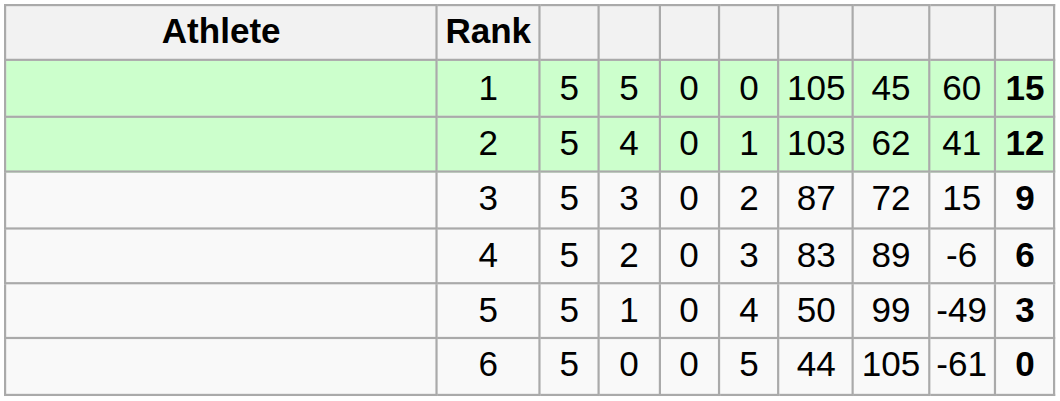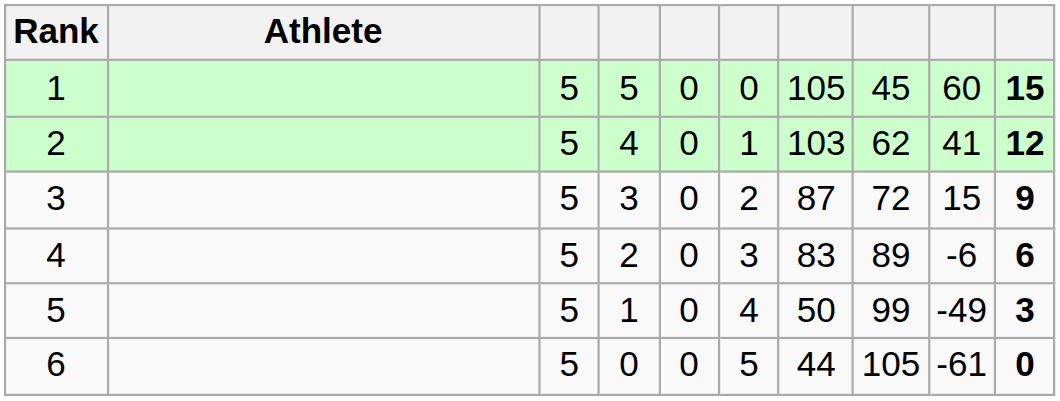columns swapped: (488, 32) <-> (221, 32)
